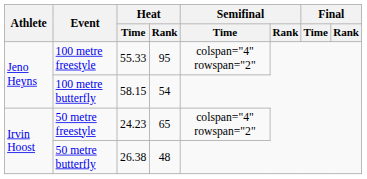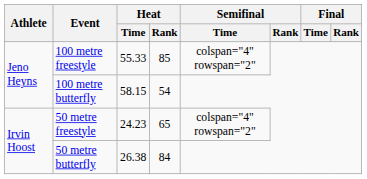(165, 58) 95 -> (165, 58) 85
(165, 157) 48 -> (165, 157) 84
